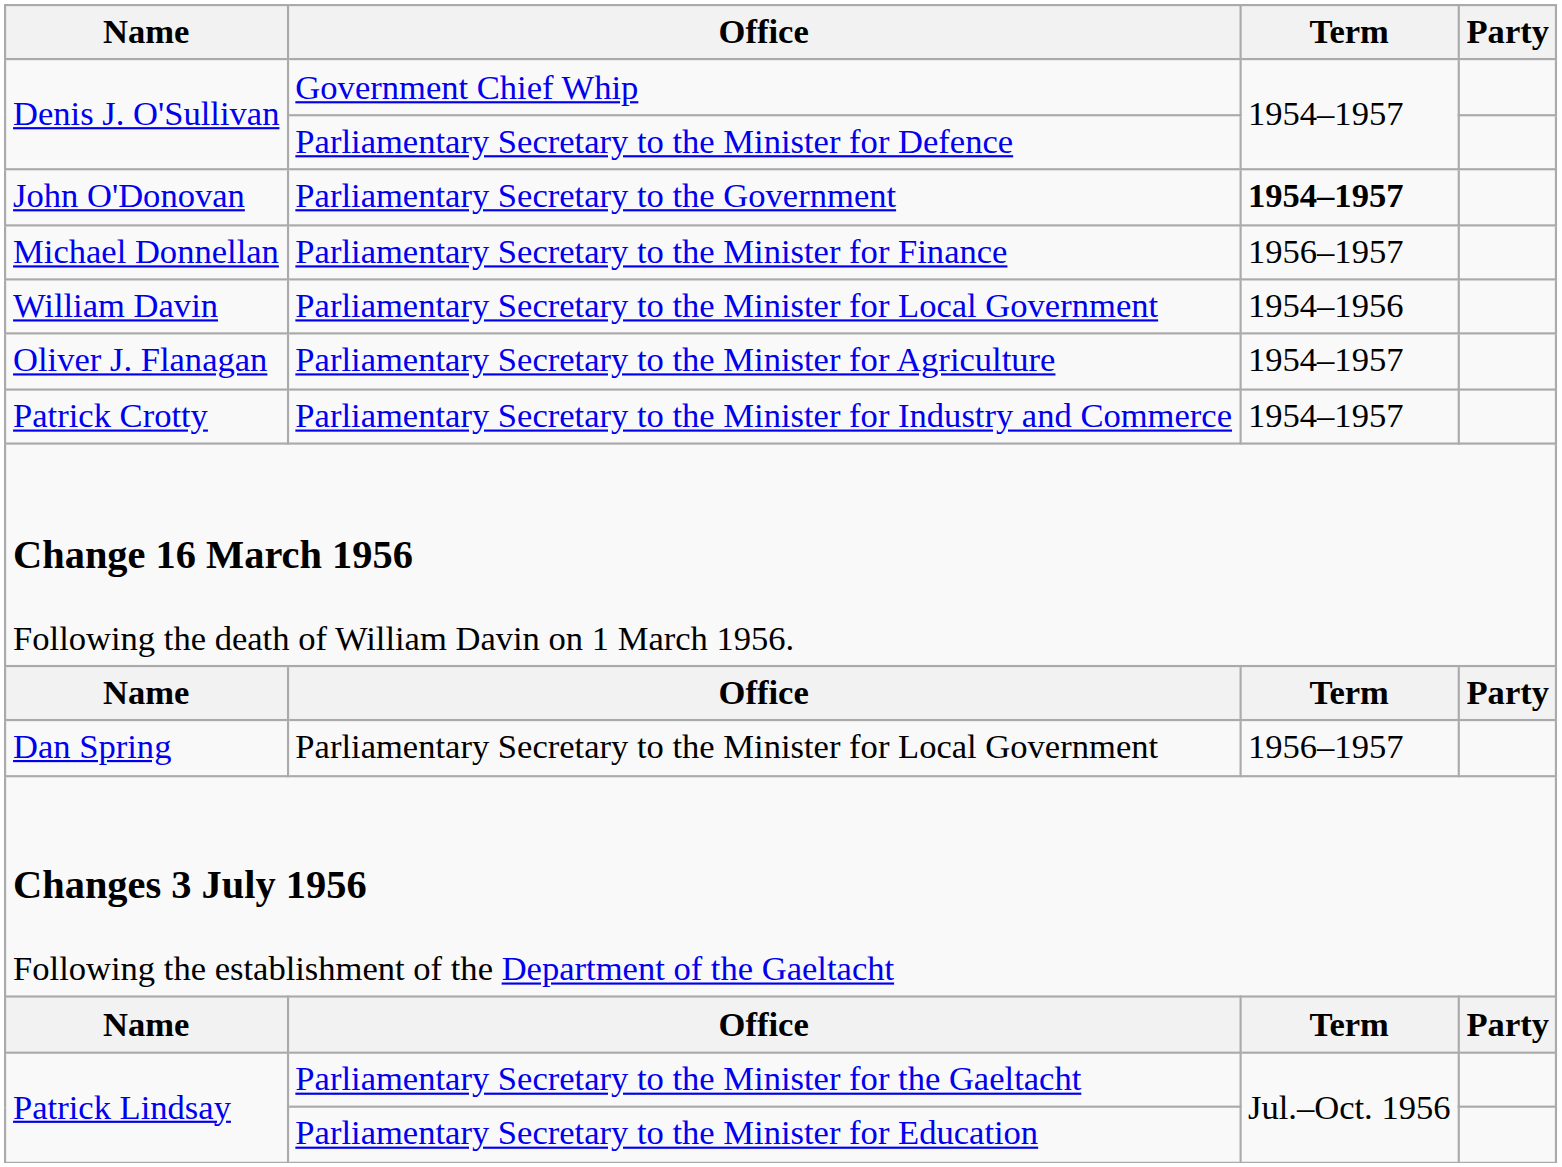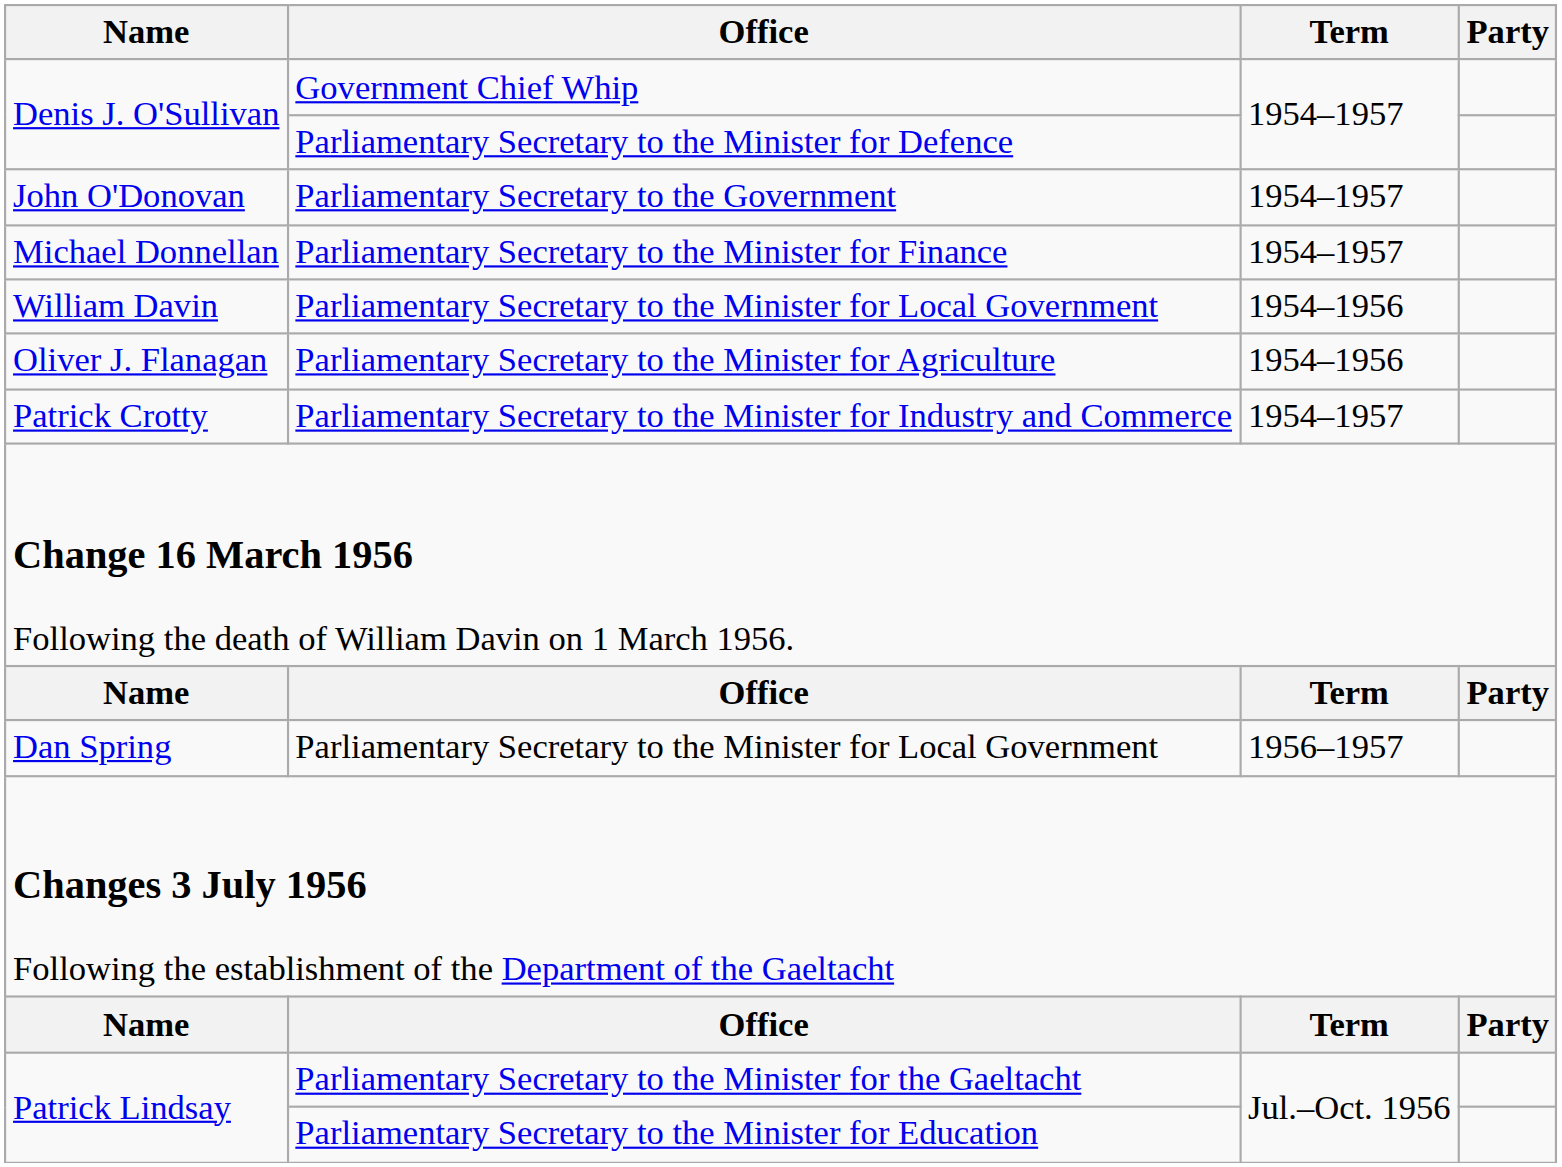(1326, 196) bold -> (1326, 196) normal
(1326, 251) 1956–1957 -> (1326, 251) 1954–1957
(1326, 360) 1954–1957 -> (1326, 360) 1954–1956
